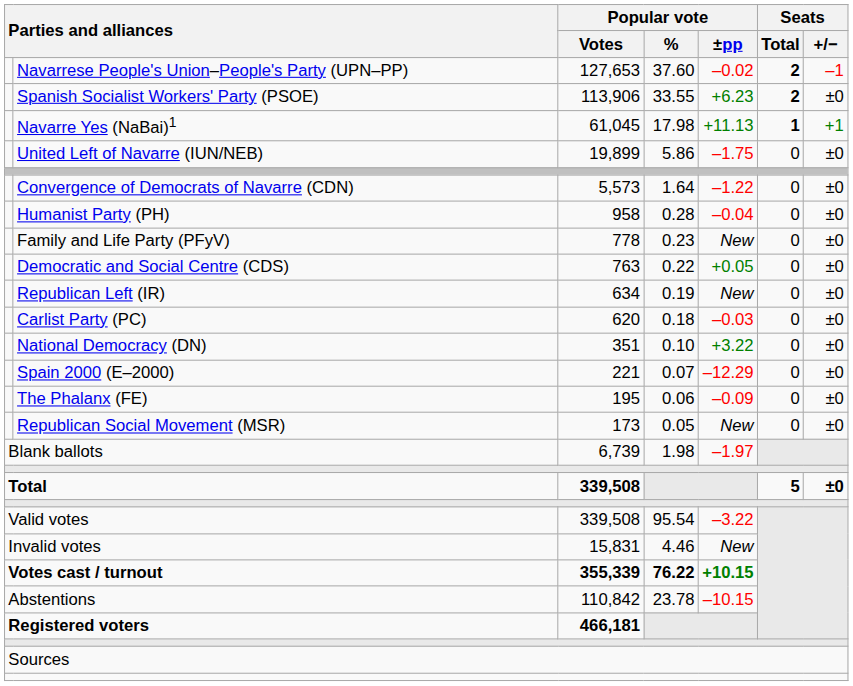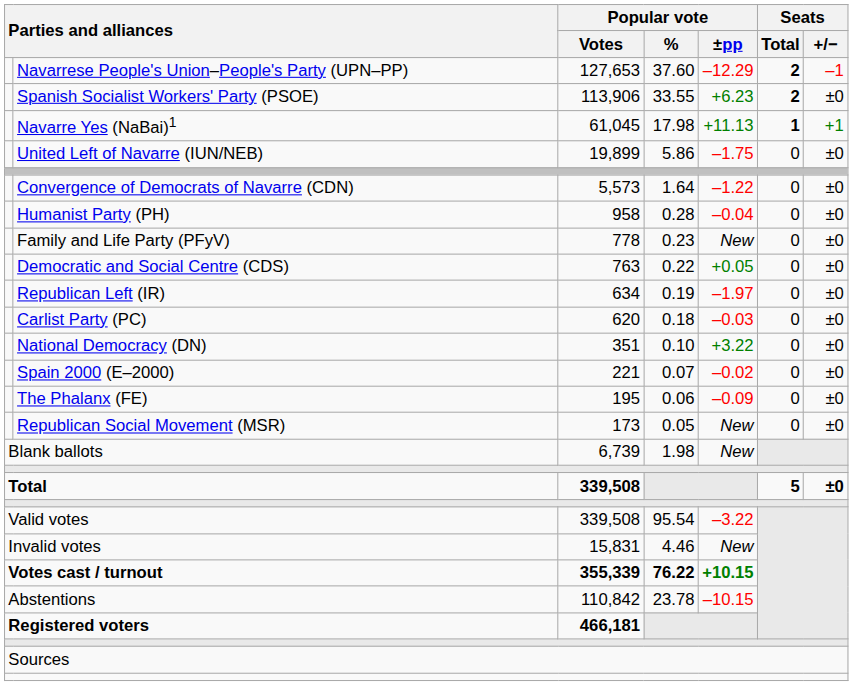(733, 70) –0.02 -> (728, 70) –12.29
(737, 293) New -> (733, 293) –1.97
(728, 372) –12.29 -> (733, 372) –0.02
(733, 452) –1.97 -> (737, 452) New
